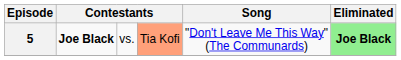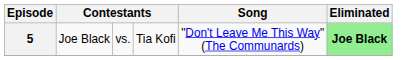(86, 39) bold -> (84, 39) normal
(160, 39) lightsalmon background -> (156, 39) no background
